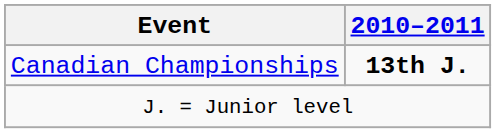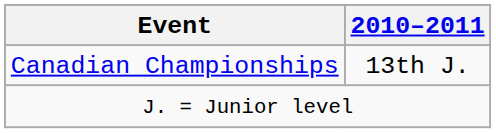(418, 66) bold -> (418, 66) normal
